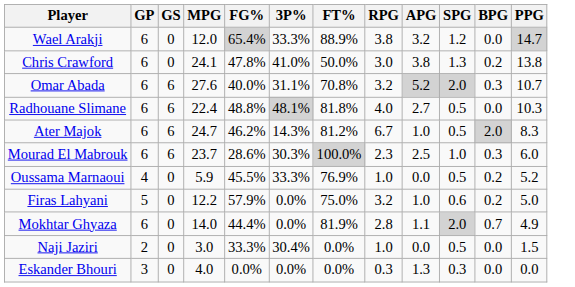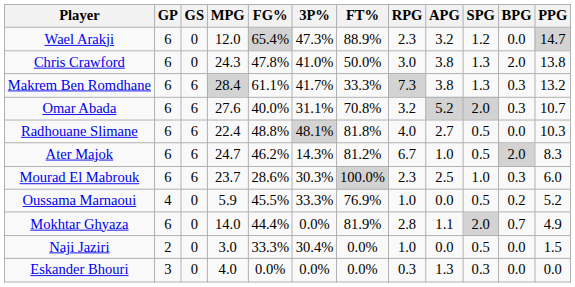(291, 39) 33.3% -> (315, 39) 47.3%
(384, 39) 3.8 -> (407, 39) 2.3
(204, 62) 24.1 -> (228, 62) 24.3
(493, 62) 0.2 -> (517, 62) 2.0
+ row: (79, 85)
- row: (68, 200)
